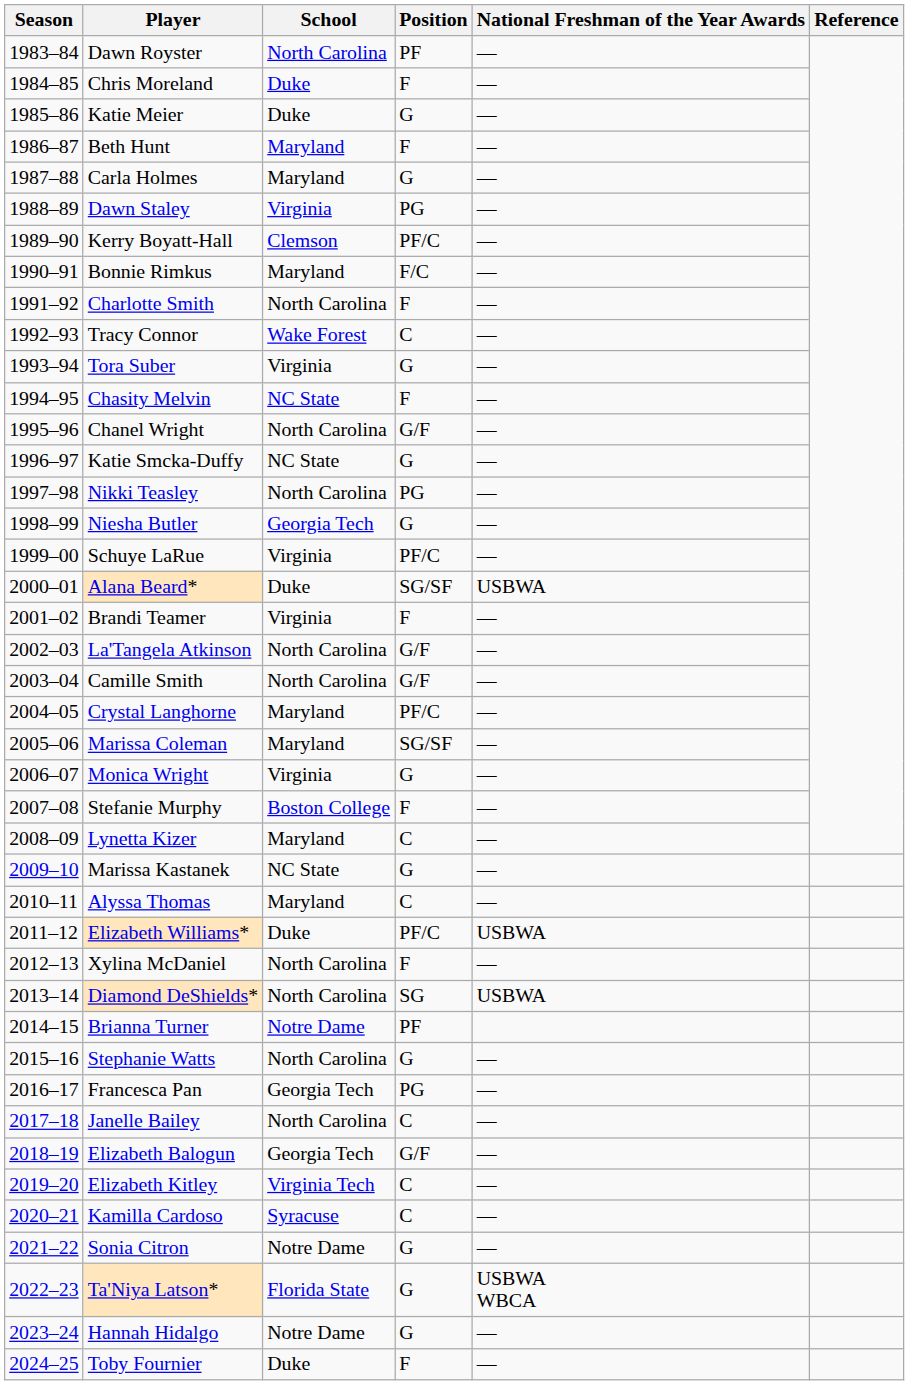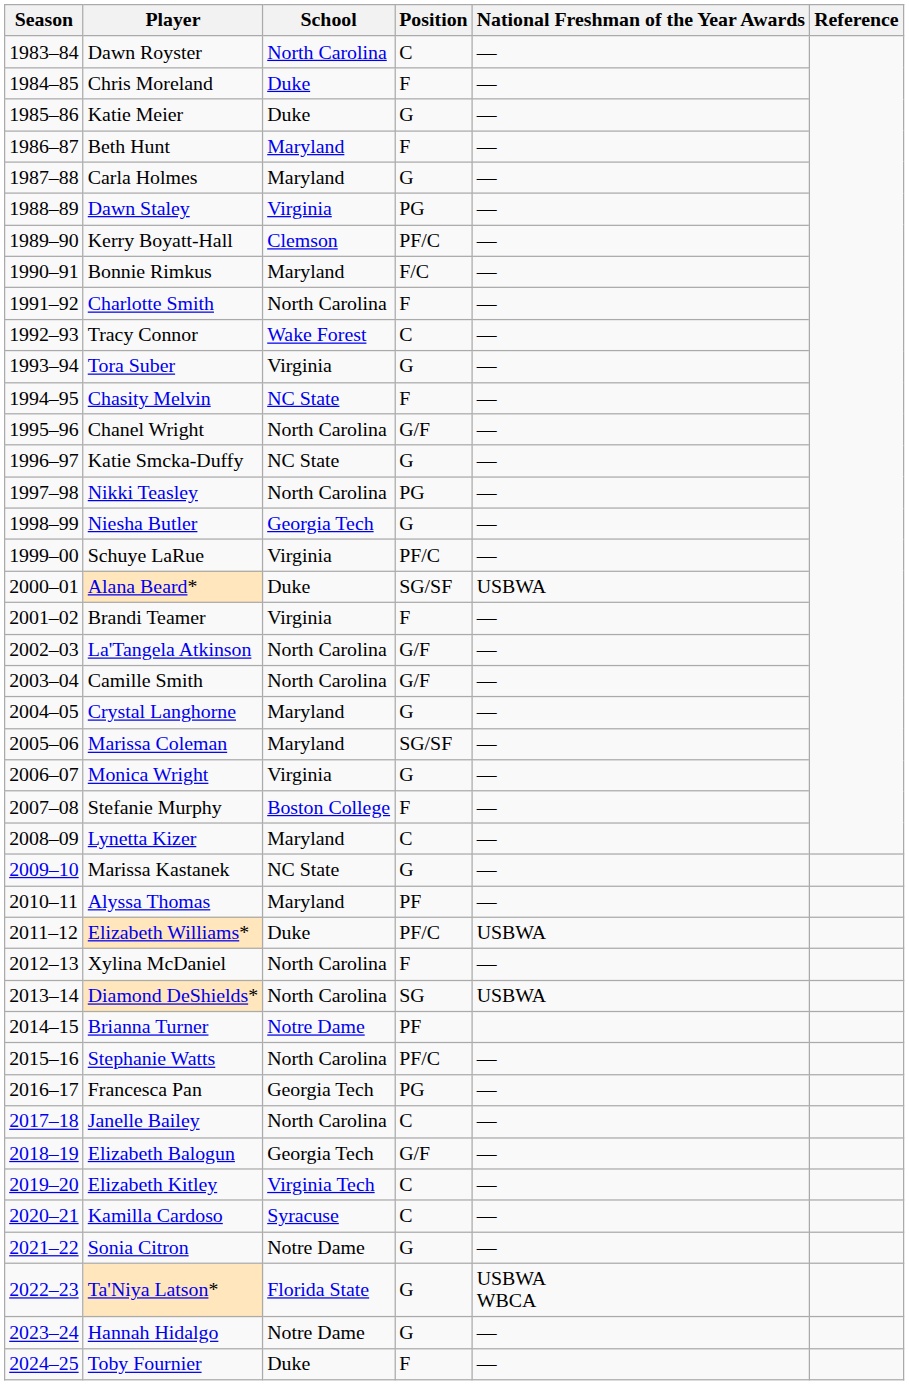(410, 51) PF -> (406, 51) C
(420, 712) PF/C -> (406, 712) G
(406, 901) C -> (410, 901) PF
(406, 1058) G -> (420, 1058) PF/C
